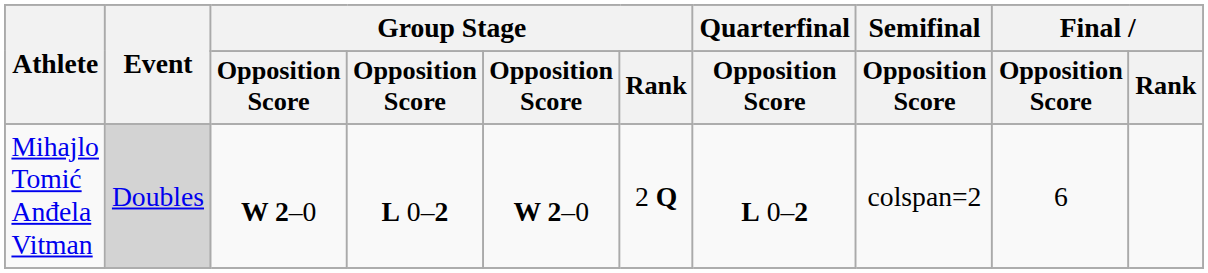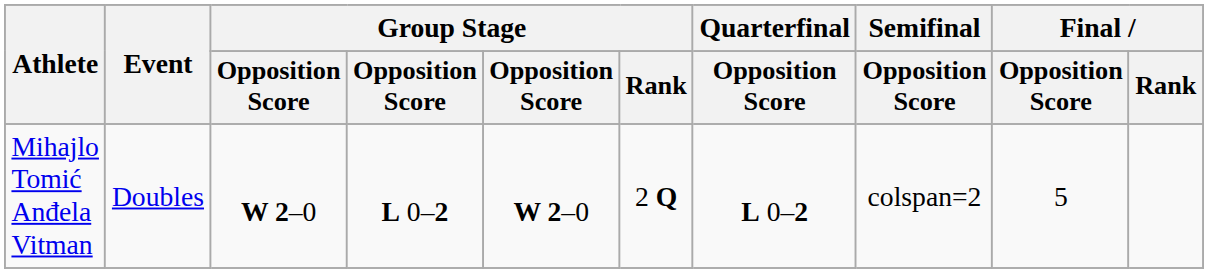(158, 196) lightgrey background -> (158, 196) no background
(1061, 196) 6 -> (1061, 196) 5
